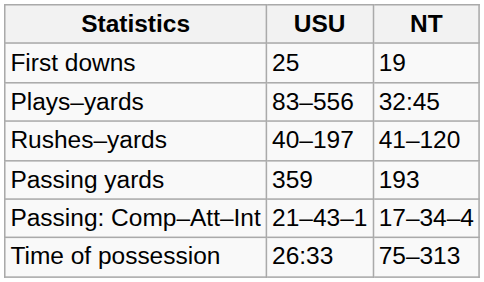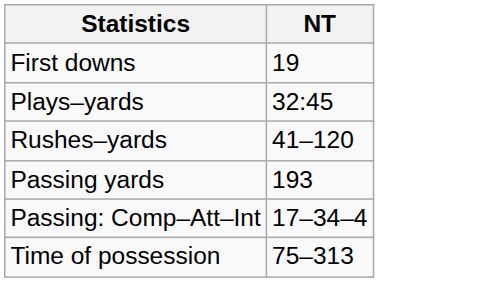- column: (320, 23)
